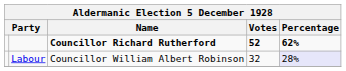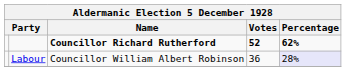(254, 58) 32 -> (254, 58) 36
